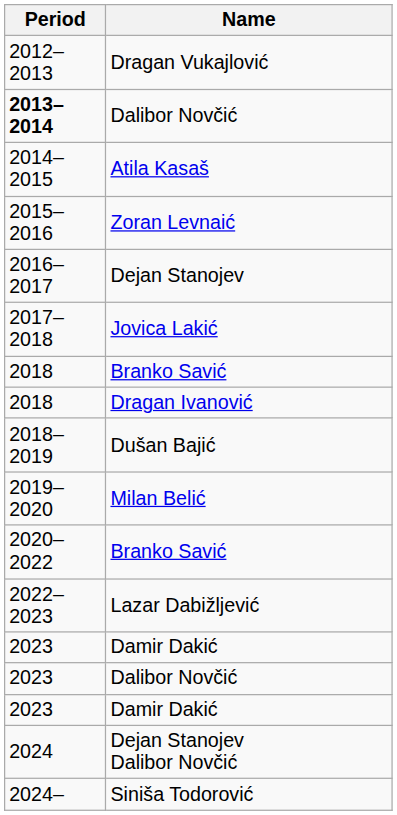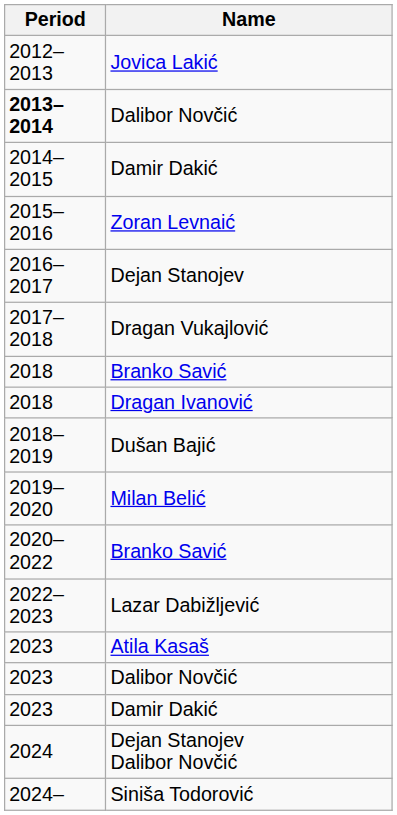(189, 62) Dragan Vukajlović -> (164, 62) Jovica Lakić
(160, 169) Atila Kasaš -> (164, 169) Damir Dakić
(164, 329) Jovica Lakić -> (189, 329) Dragan Vukajlović
(164, 647) Damir Dakić -> (160, 647) Atila Kasaš
